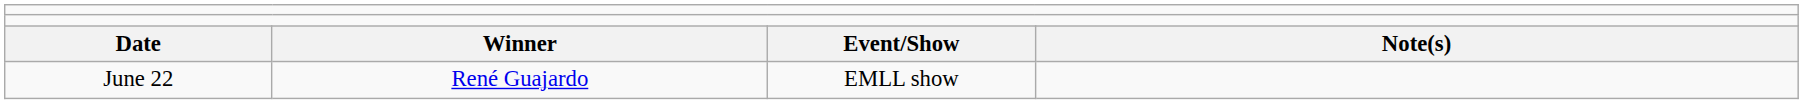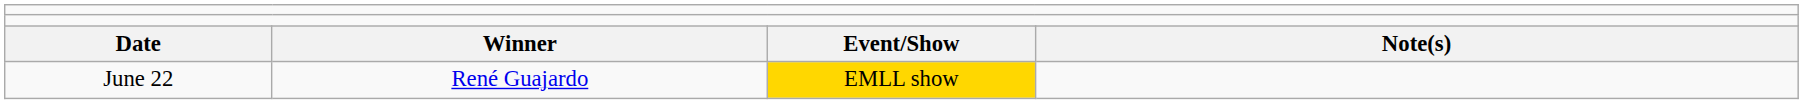(901, 79) no background -> (901, 79) gold background
